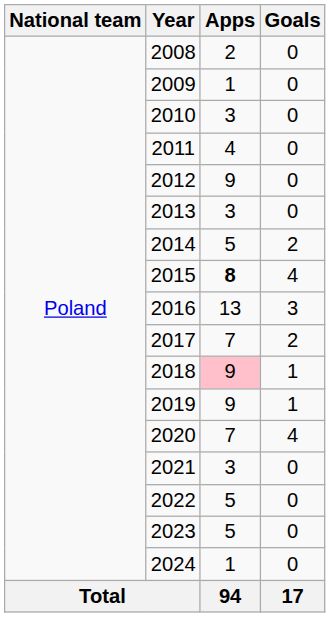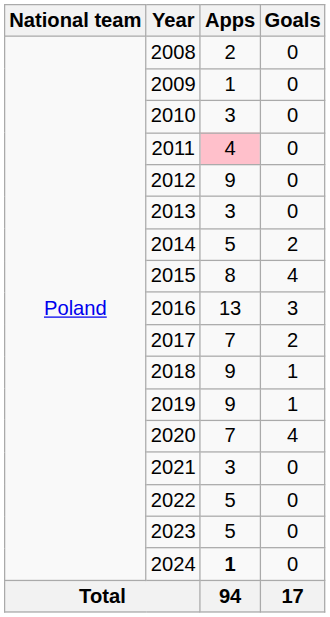(230, 148) no background -> (230, 148) pink background
(230, 276) bold -> (230, 276) normal
(230, 372) pink background -> (230, 372) no background
(230, 564) normal -> (230, 564) bold
